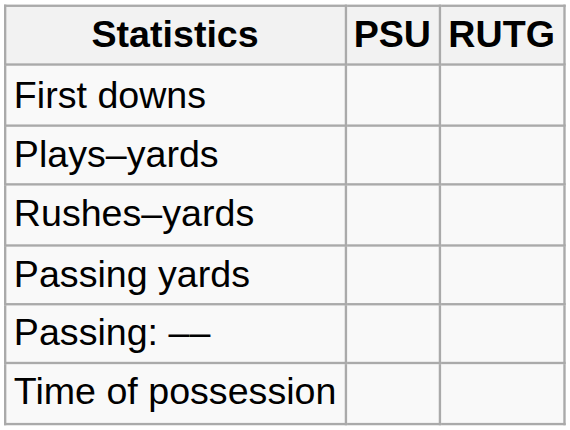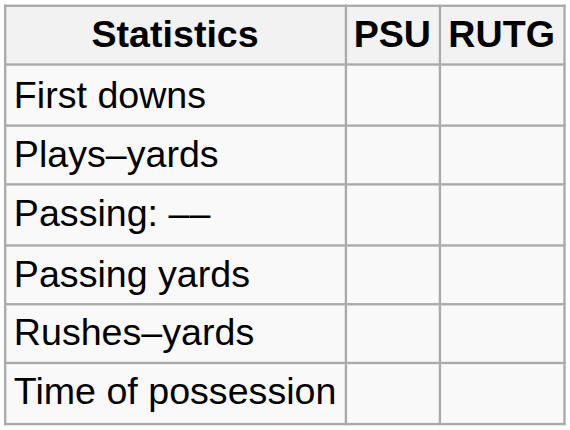rows swapped: (134, 213) <-> (112, 333)
